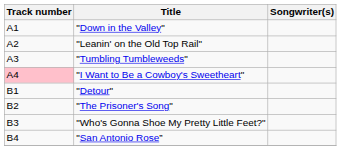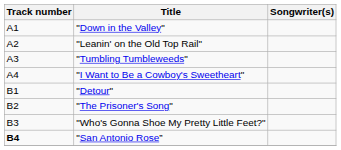(13, 75) pink background -> (13, 75) no background
(13, 138) normal -> (13, 138) bold
